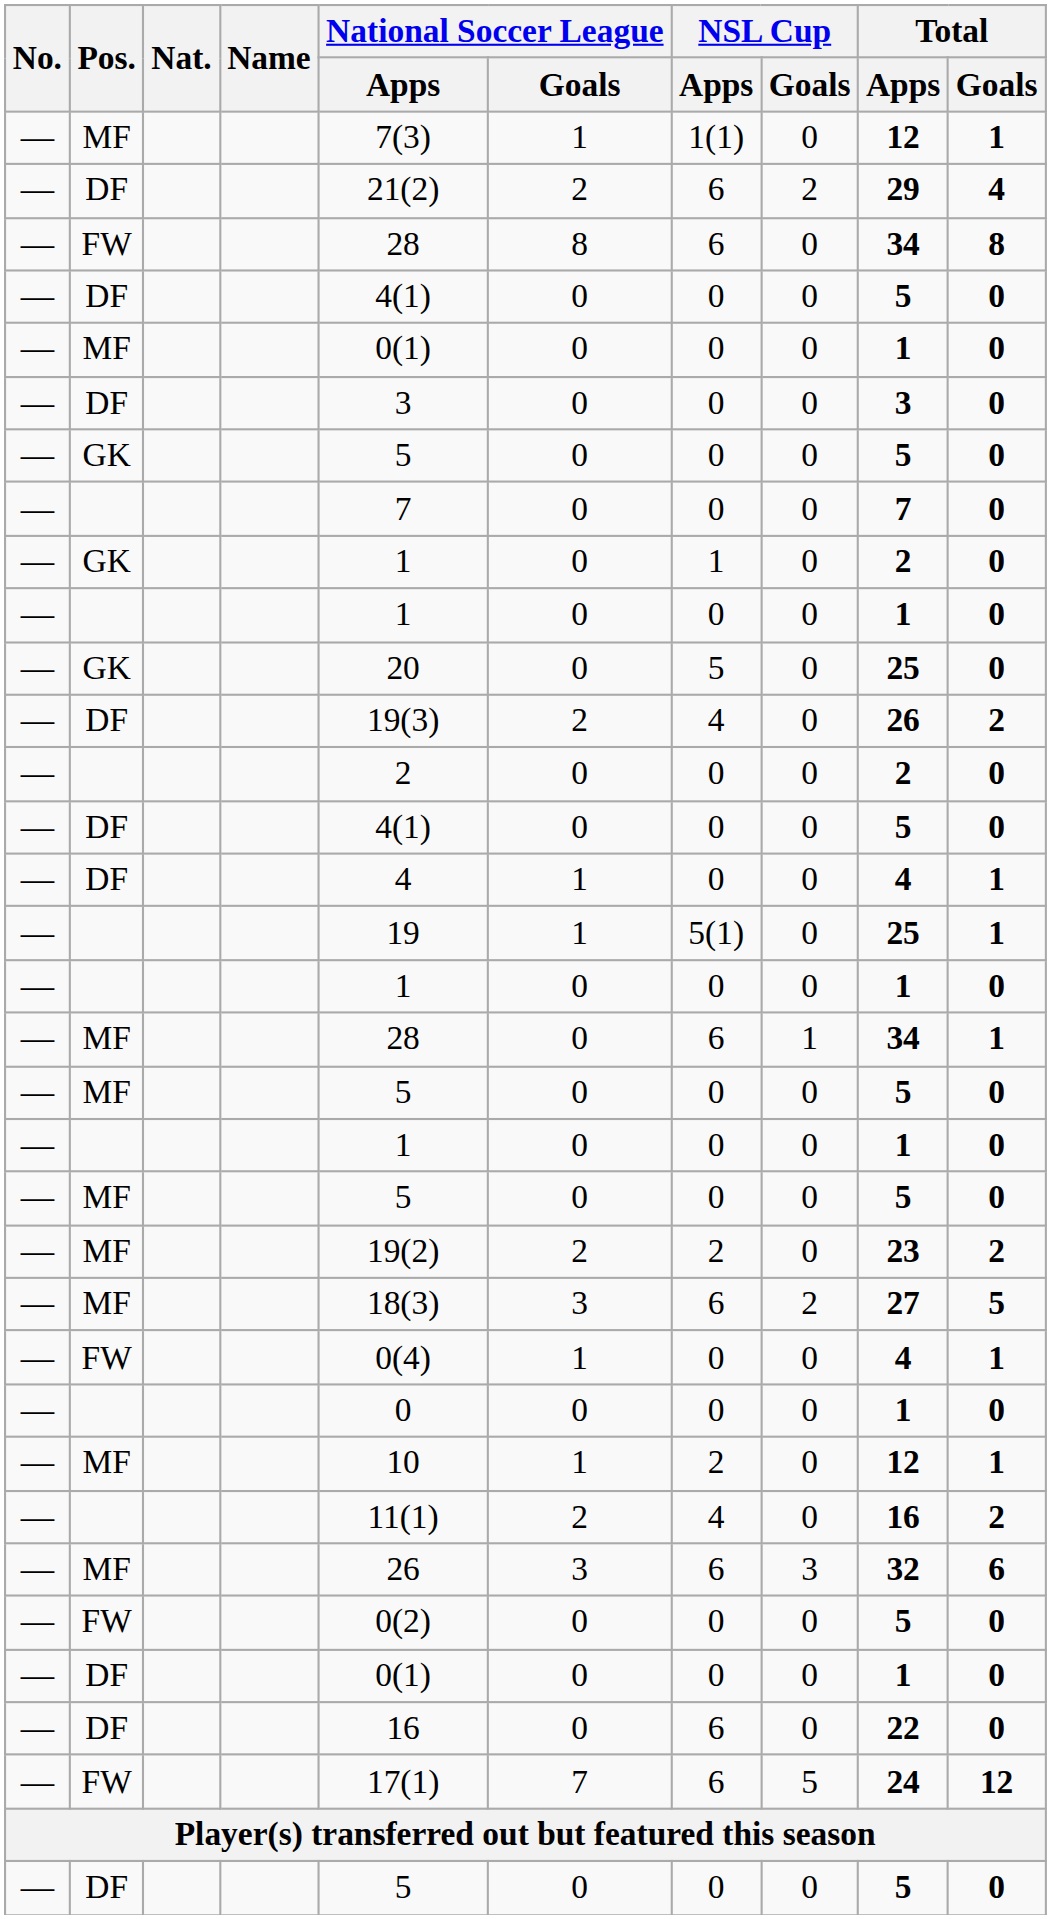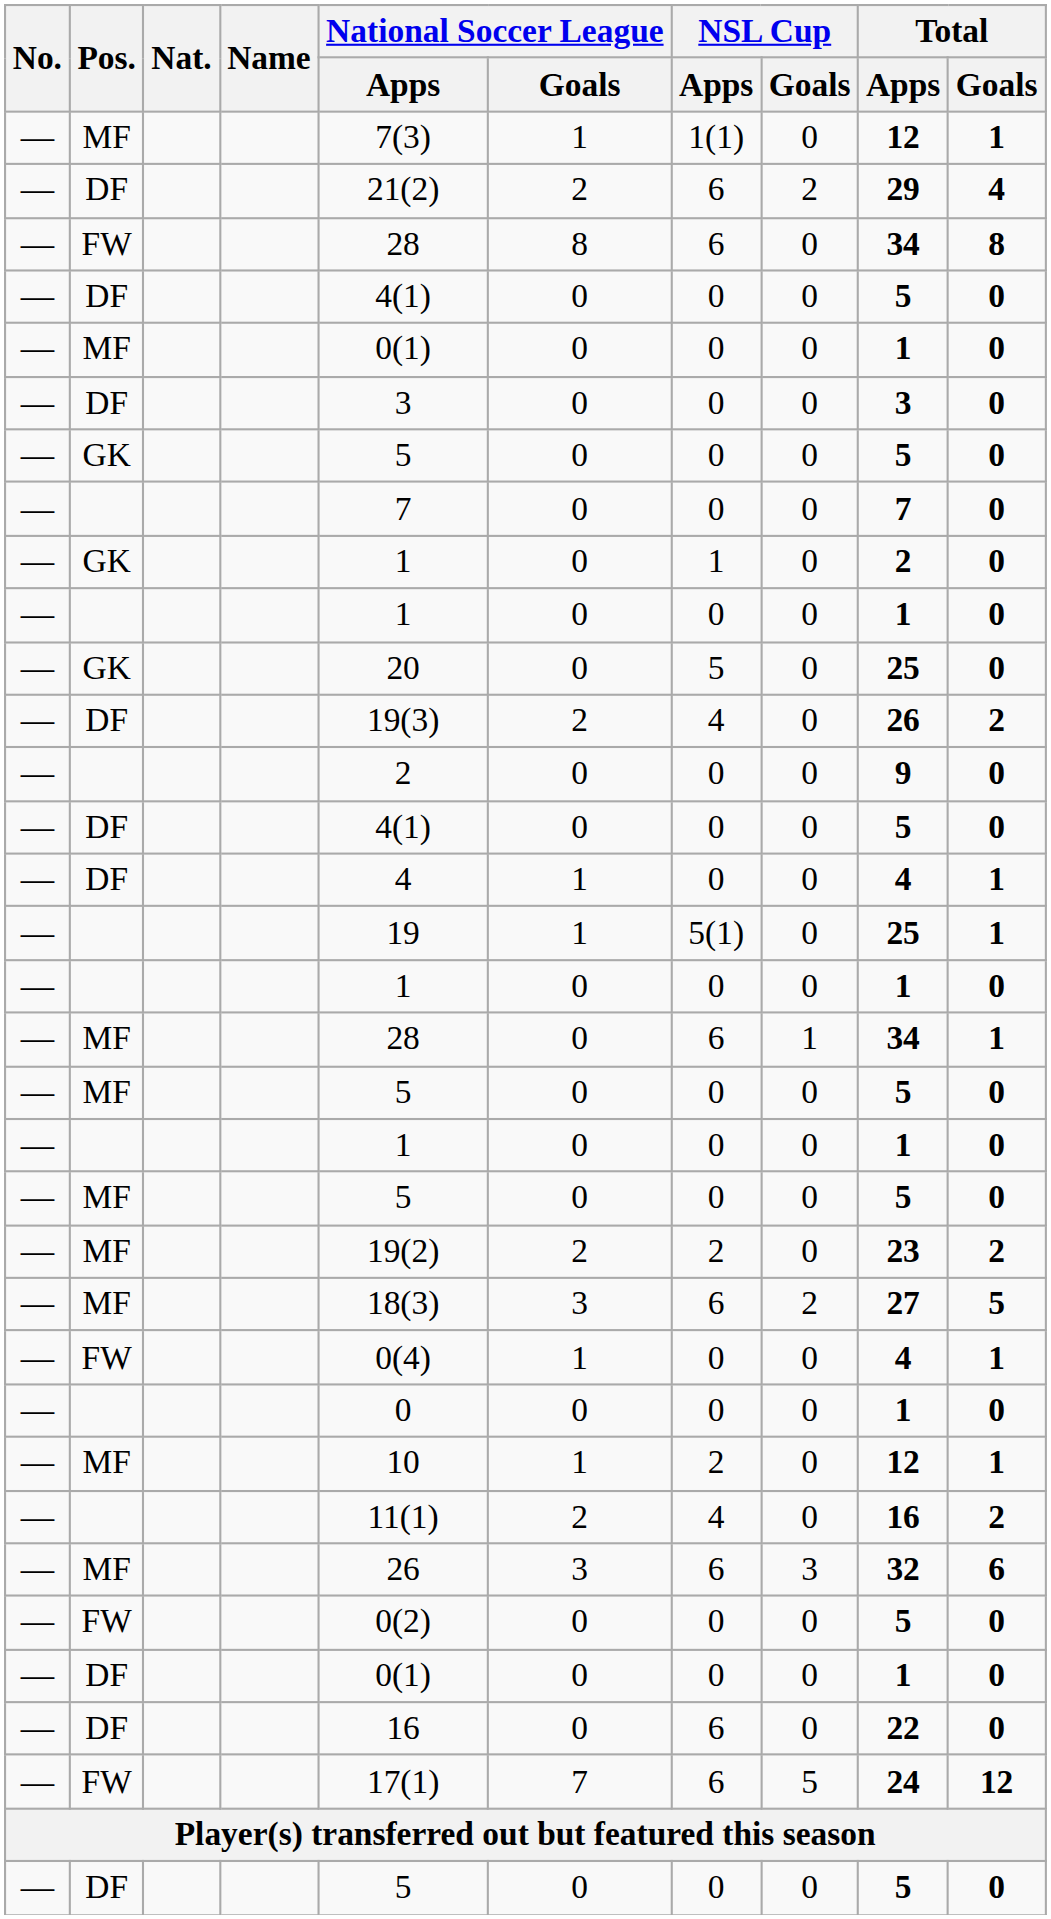(903, 773) 2 -> (903, 773) 9
